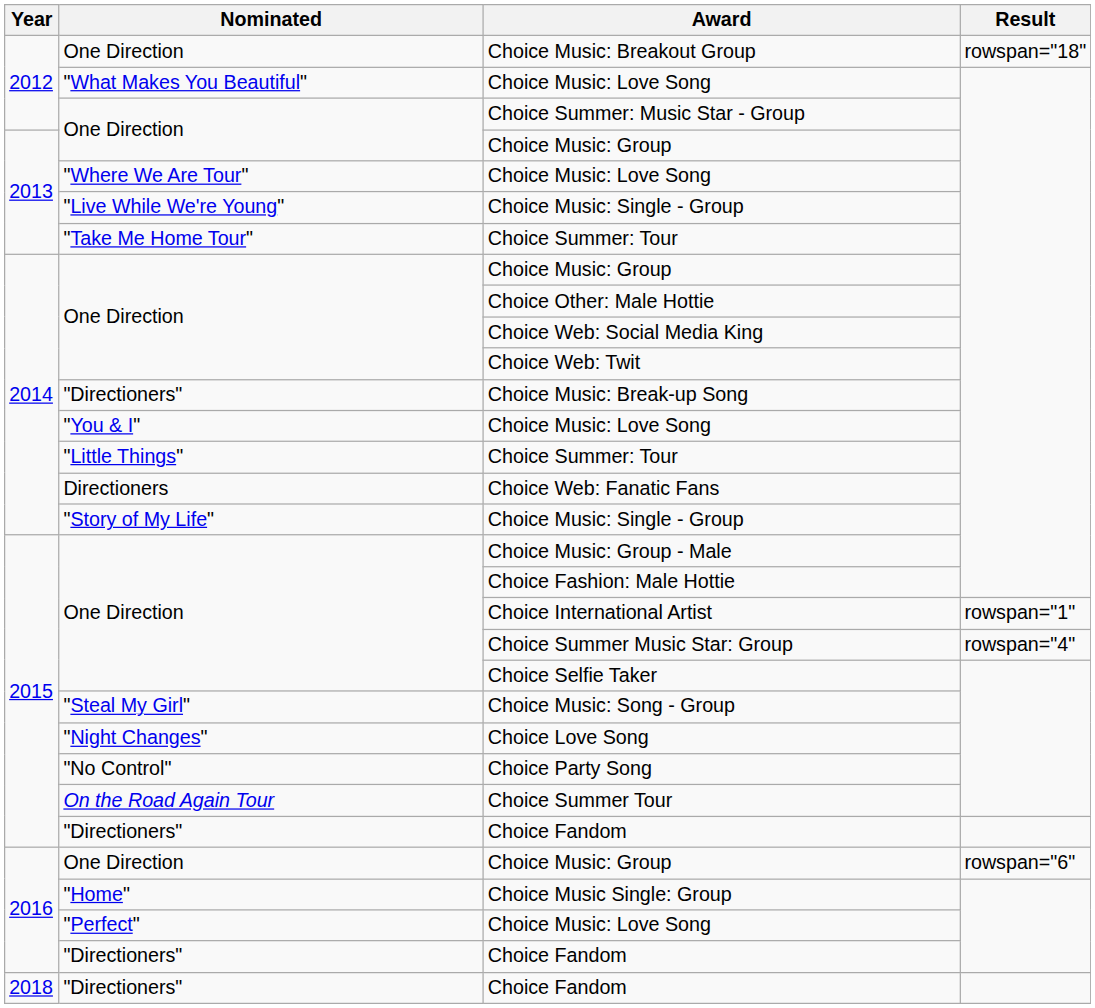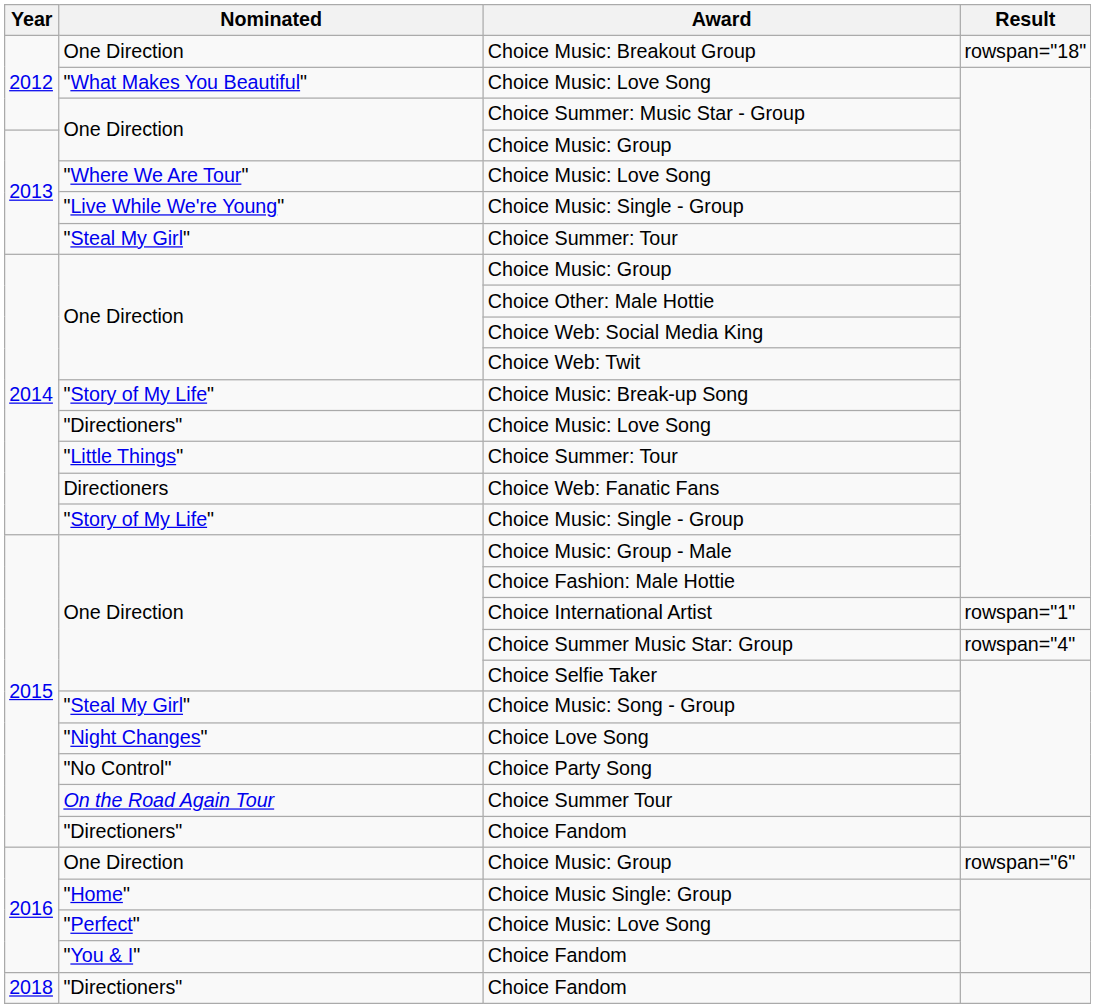(158, 238) "Take Me Home Tour" -> (127, 238) "Steal My Girl"
(123, 394) "Directioners" -> (139, 394) "Story of My Life"
(102, 425) "You & I" -> (123, 425) "Directioners"
(123, 956) "Directioners" -> (102, 956) "You & I"
